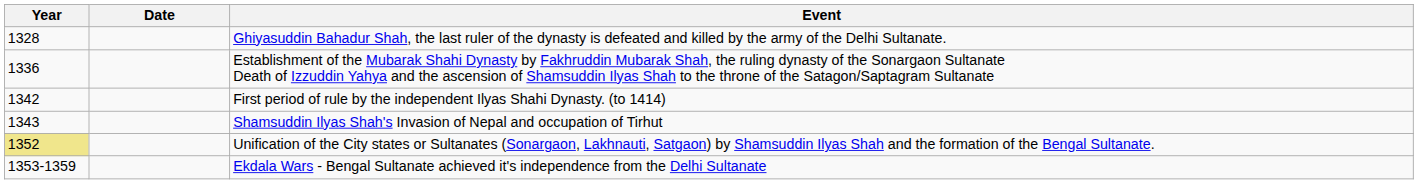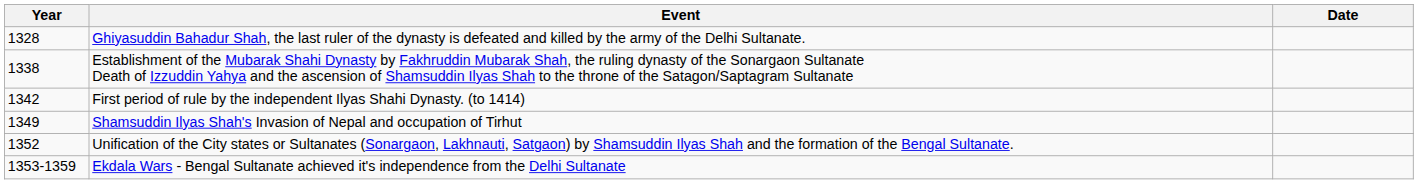columns swapped: (159, 15) <-> (822, 15)
(24, 68) 1336 -> (24, 68) 1338
(24, 122) 1343 -> (24, 122) 1349
(24, 144) khaki background -> (24, 144) no background
